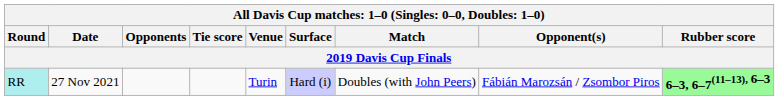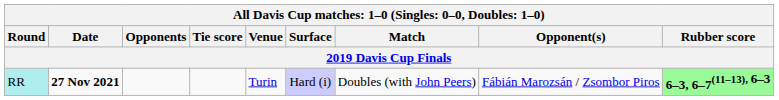(85, 82) normal -> (85, 82) bold
